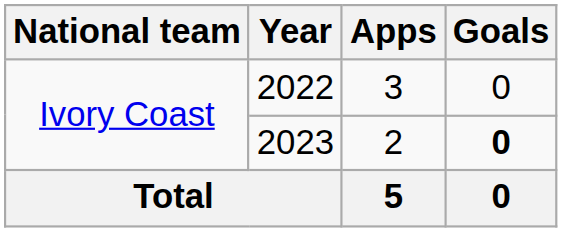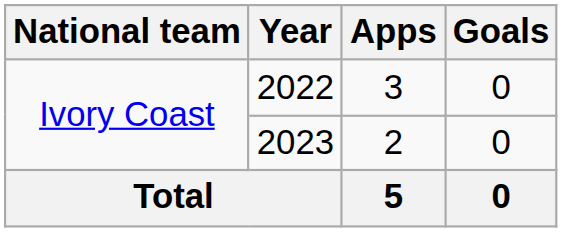(501, 142) bold -> (501, 142) normal
